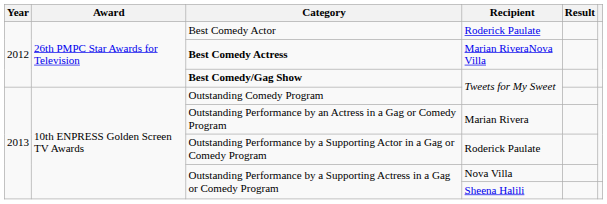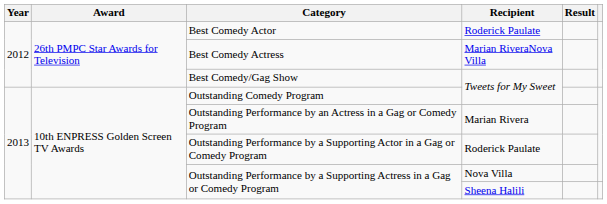(238, 54) bold -> (236, 54) normal
(245, 78) bold -> (243, 78) normal
